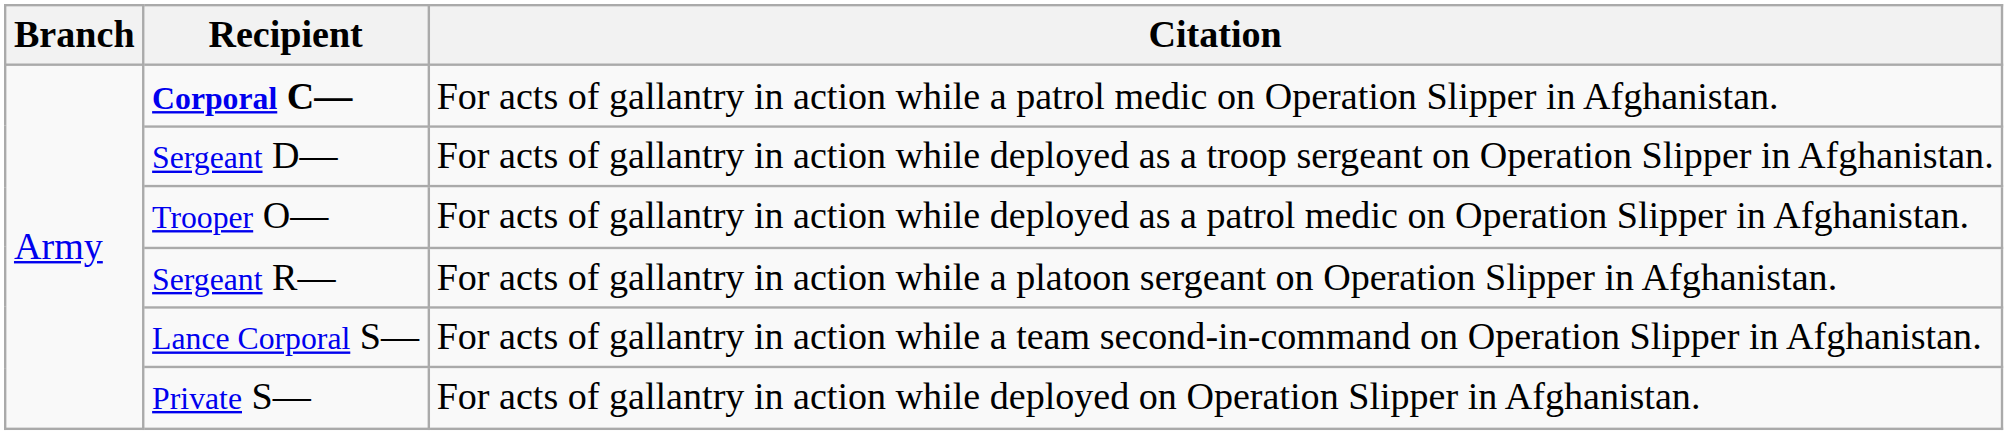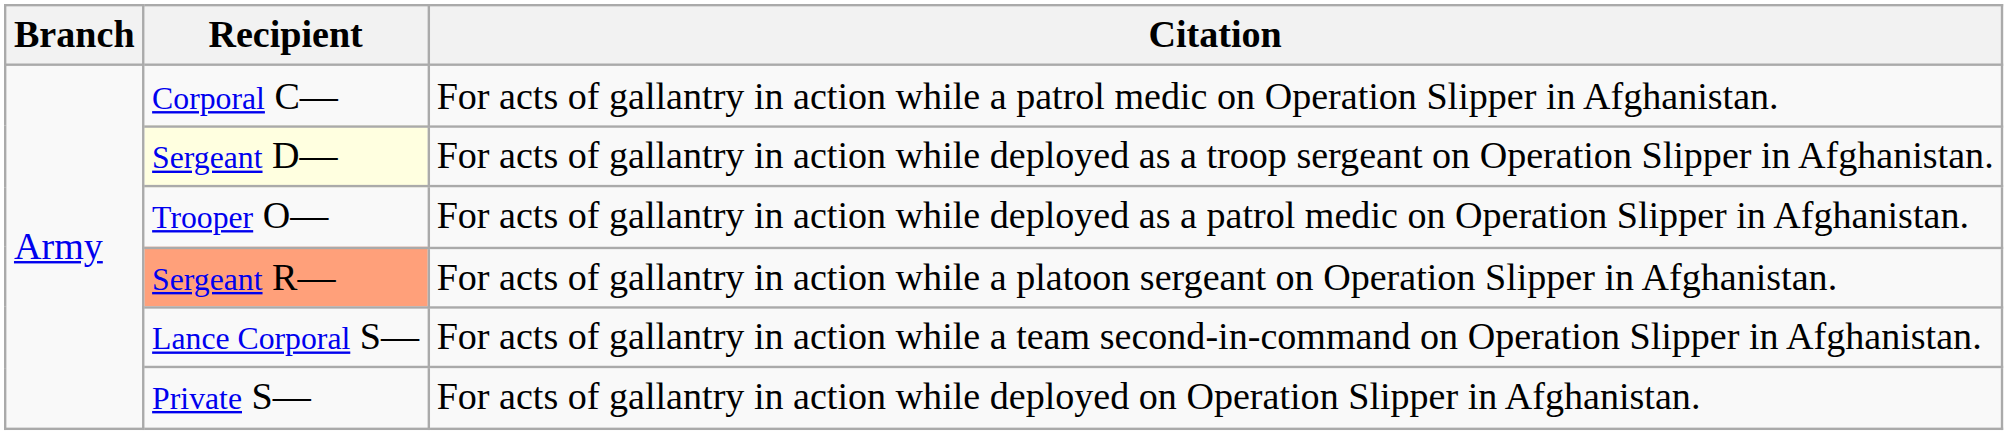(252, 95) bold -> (245, 95) normal
(245, 155) no background -> (245, 155) lightyellow background
(244, 276) no background -> (244, 276) lightsalmon background
